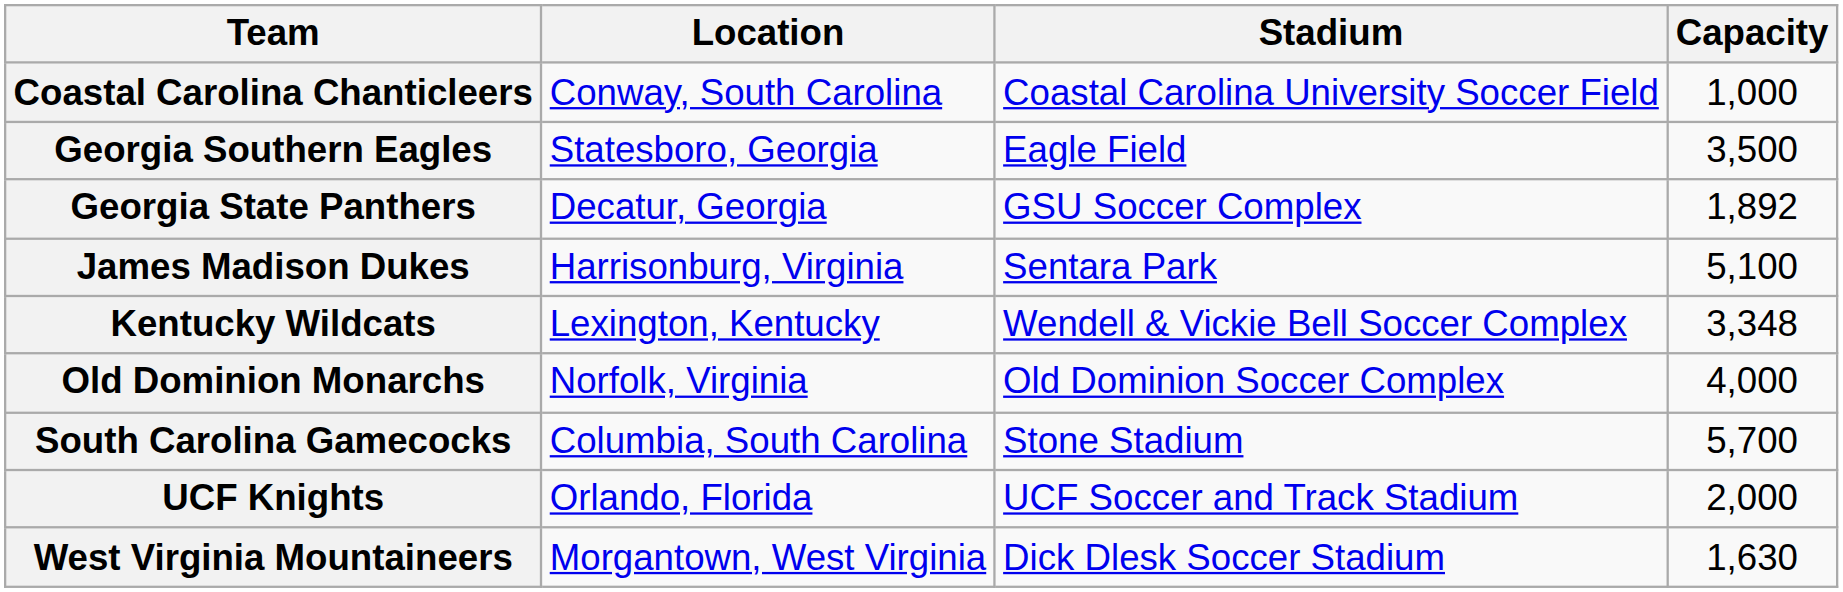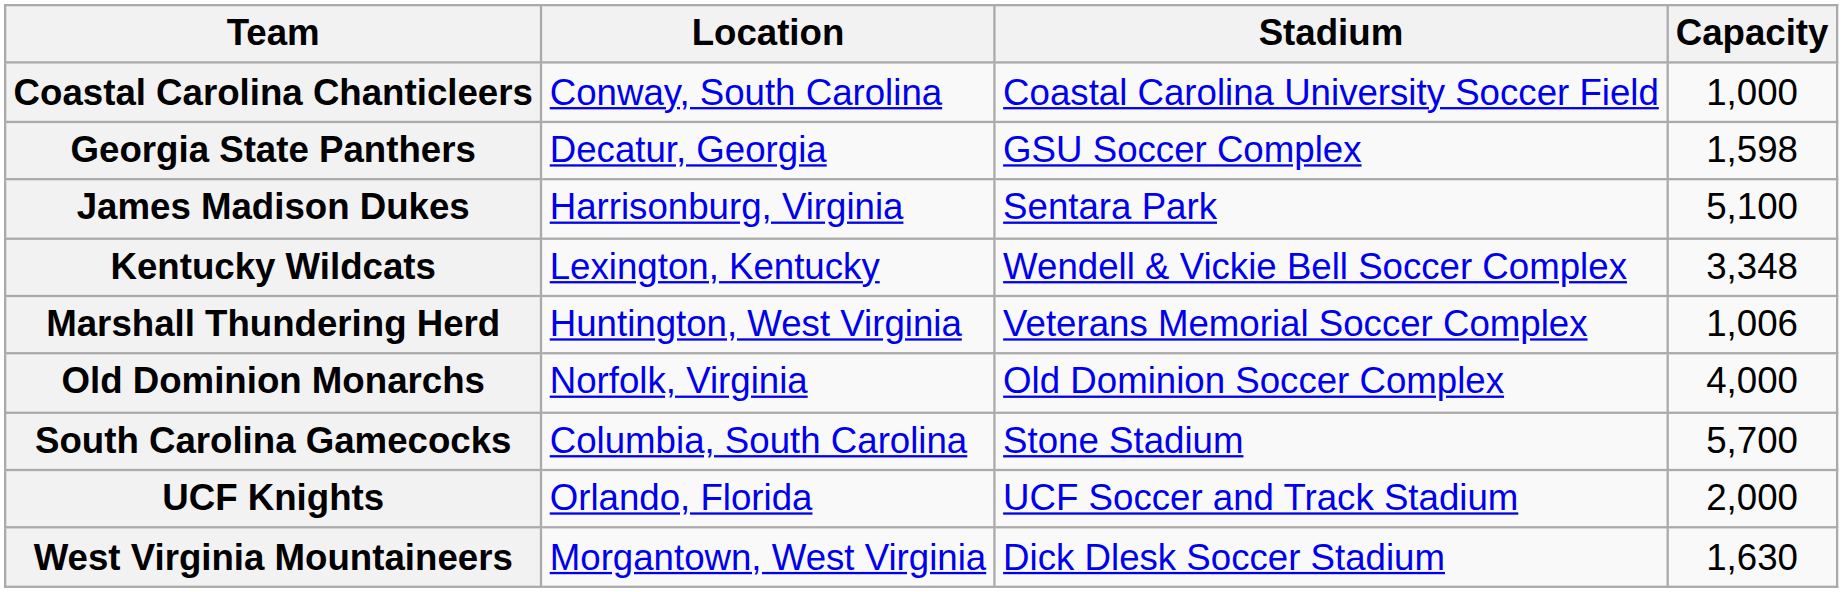- row: (273, 149)
(1752, 207) 1,892 -> (1752, 149) 1,598
+ row: (273, 324)
